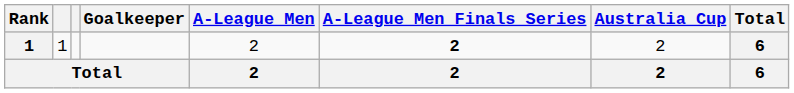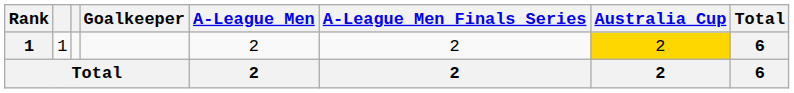(455, 46) bold -> (455, 46) normal
(660, 46) no background -> (660, 46) gold background
